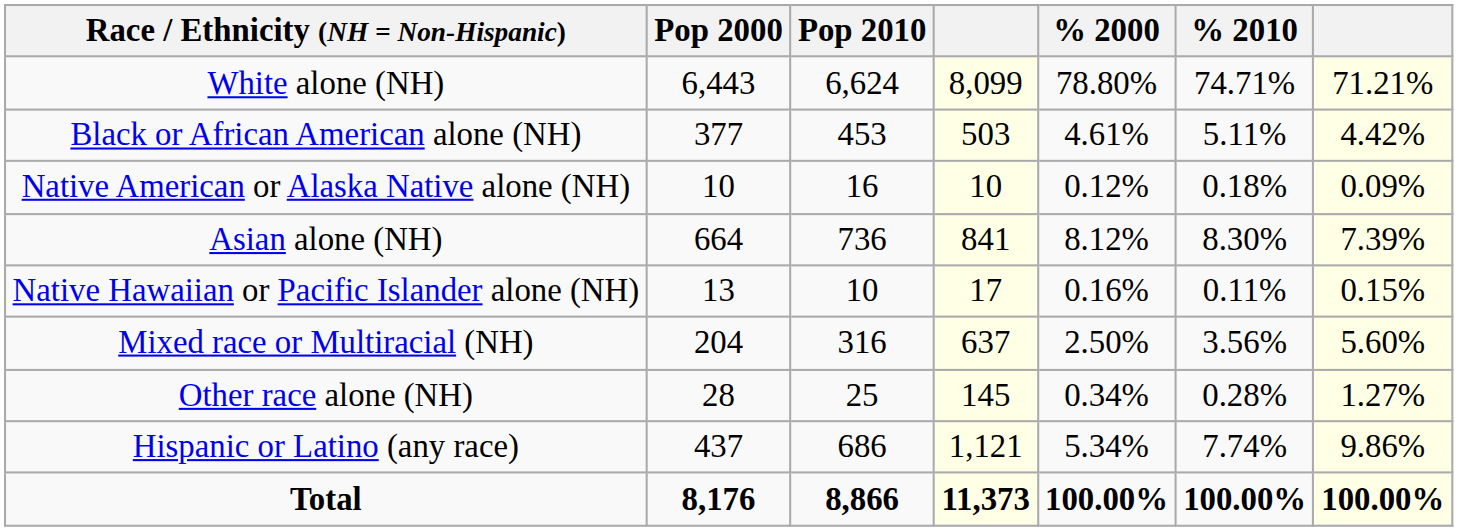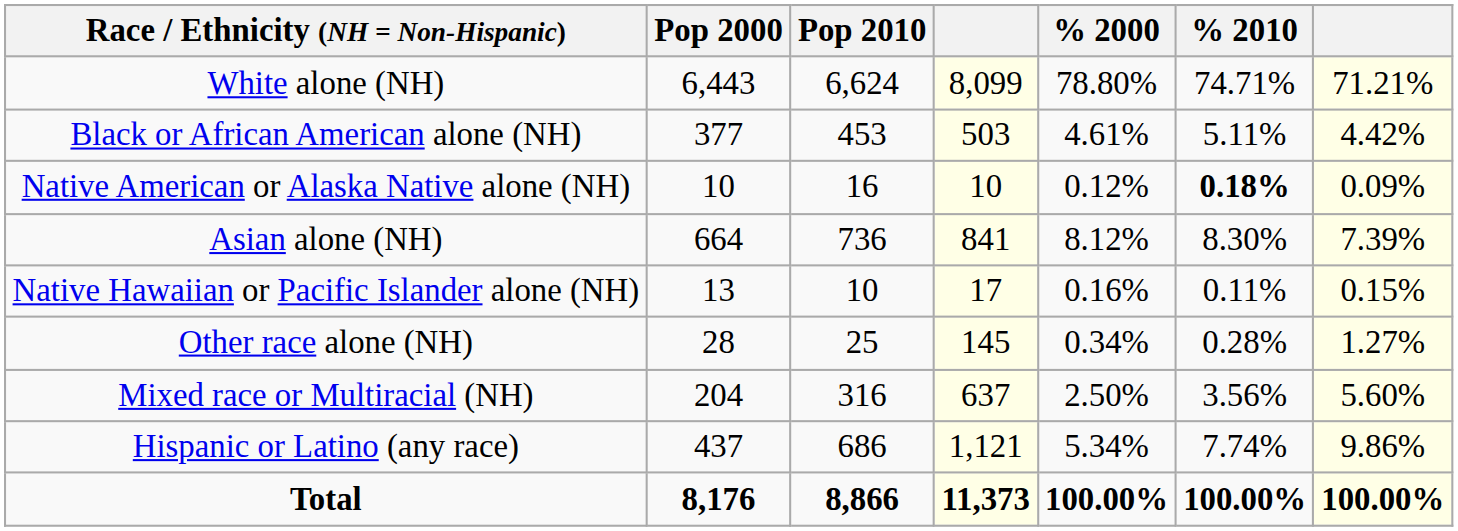(1245, 186) normal -> (1245, 186) bold
rows swapped: (326, 394) <-> (326, 342)
